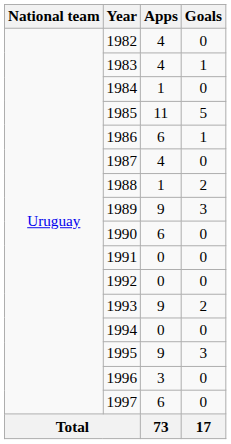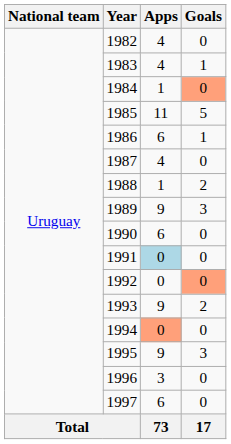(203, 88) no background -> (203, 88) lightsalmon background
(161, 257) no background -> (161, 257) lightblue background
(203, 281) no background -> (203, 281) lightsalmon background
(161, 329) no background -> (161, 329) lightsalmon background
